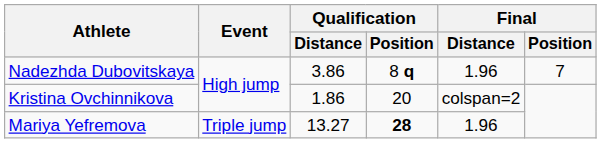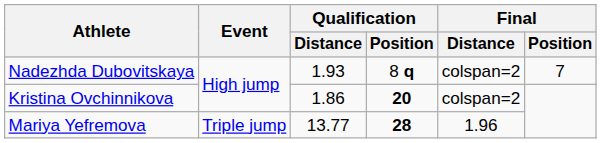(328, 71) 3.86 -> (328, 71) 1.93
(481, 71) 1.96 -> (481, 71) colspan=2
(402, 98) normal -> (402, 98) bold
(328, 125) 13.27 -> (328, 125) 13.77
